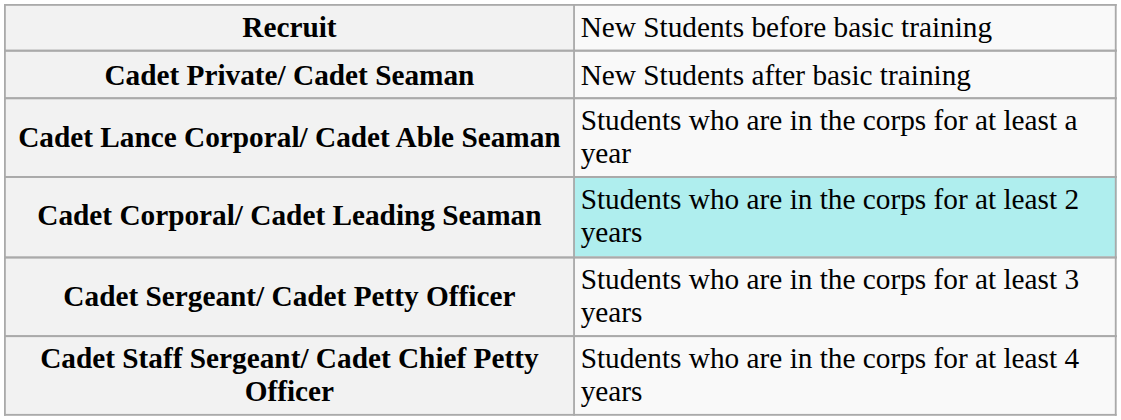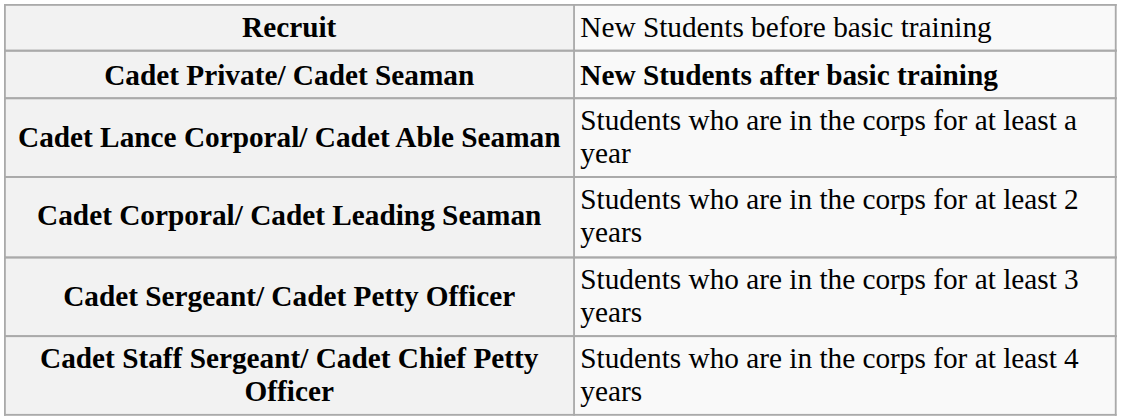(776, 74) normal -> (789, 74) bold
(830, 216) paleturquoise background -> (830, 216) no background
